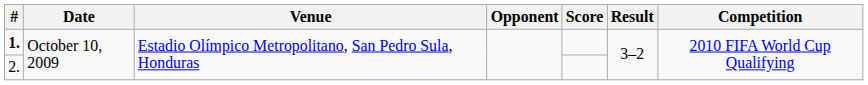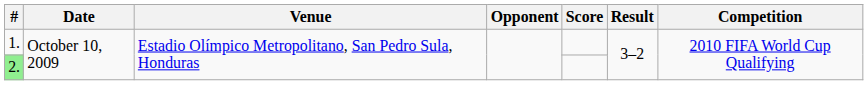(14, 42) bold -> (14, 42) normal
(14, 67) no background -> (14, 67) lightgreen background
